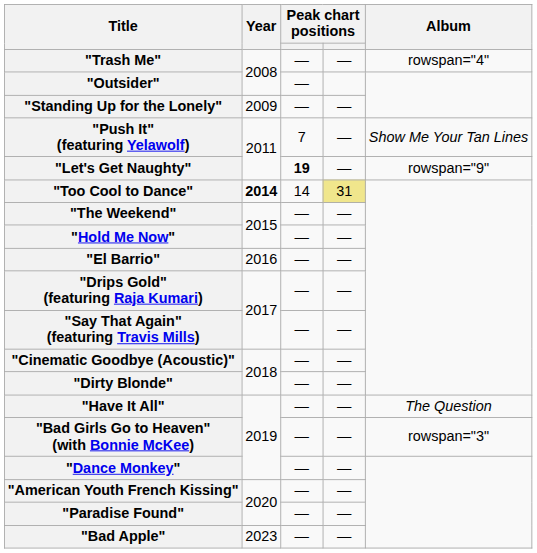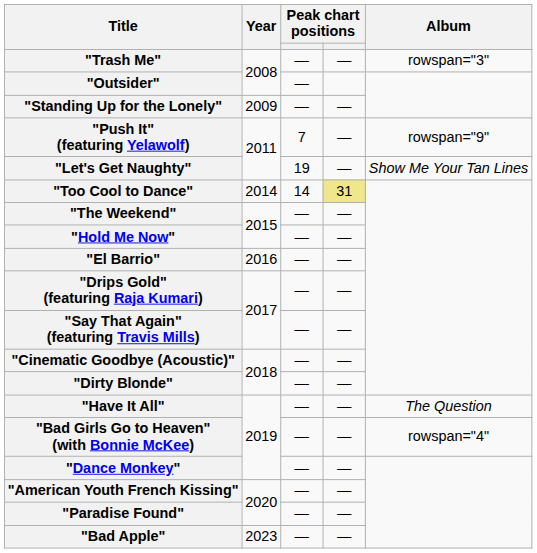(449, 60) rowspan="4" -> (449, 60) rowspan="3"
(449, 137) Show Me Your Tan Lines -> (449, 137) rowspan="9"
(302, 168) bold -> (302, 168) normal
(449, 168) rowspan="9" -> (449, 168) Show Me Your Tan Lines
(261, 191) bold -> (261, 191) normal
(449, 437) rowspan="3" -> (449, 437) rowspan="4"
